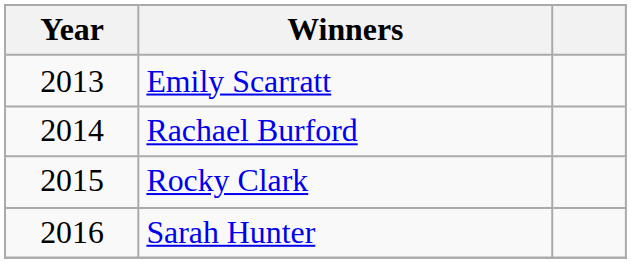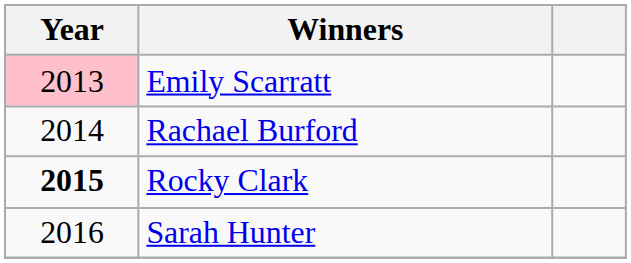(72, 80) no background -> (72, 80) pink background
(72, 181) normal -> (72, 181) bold
